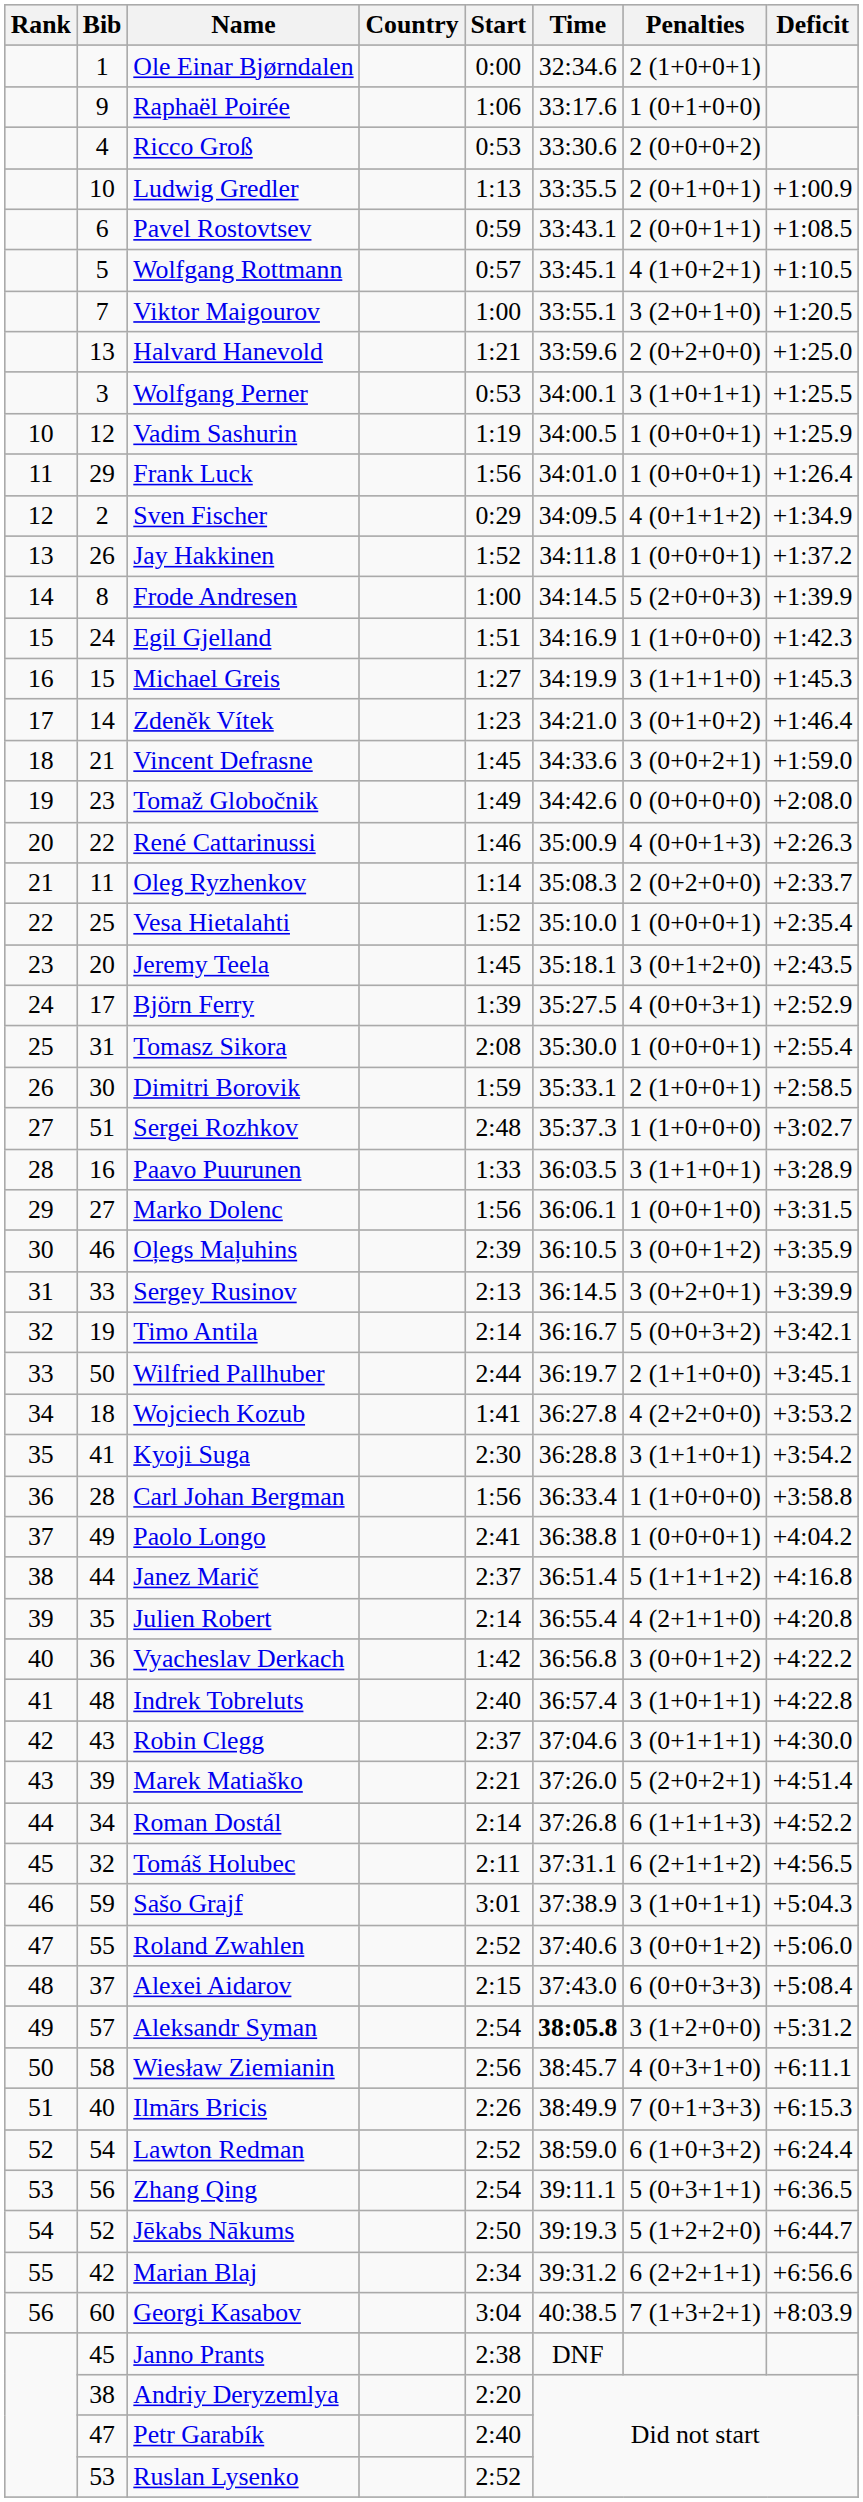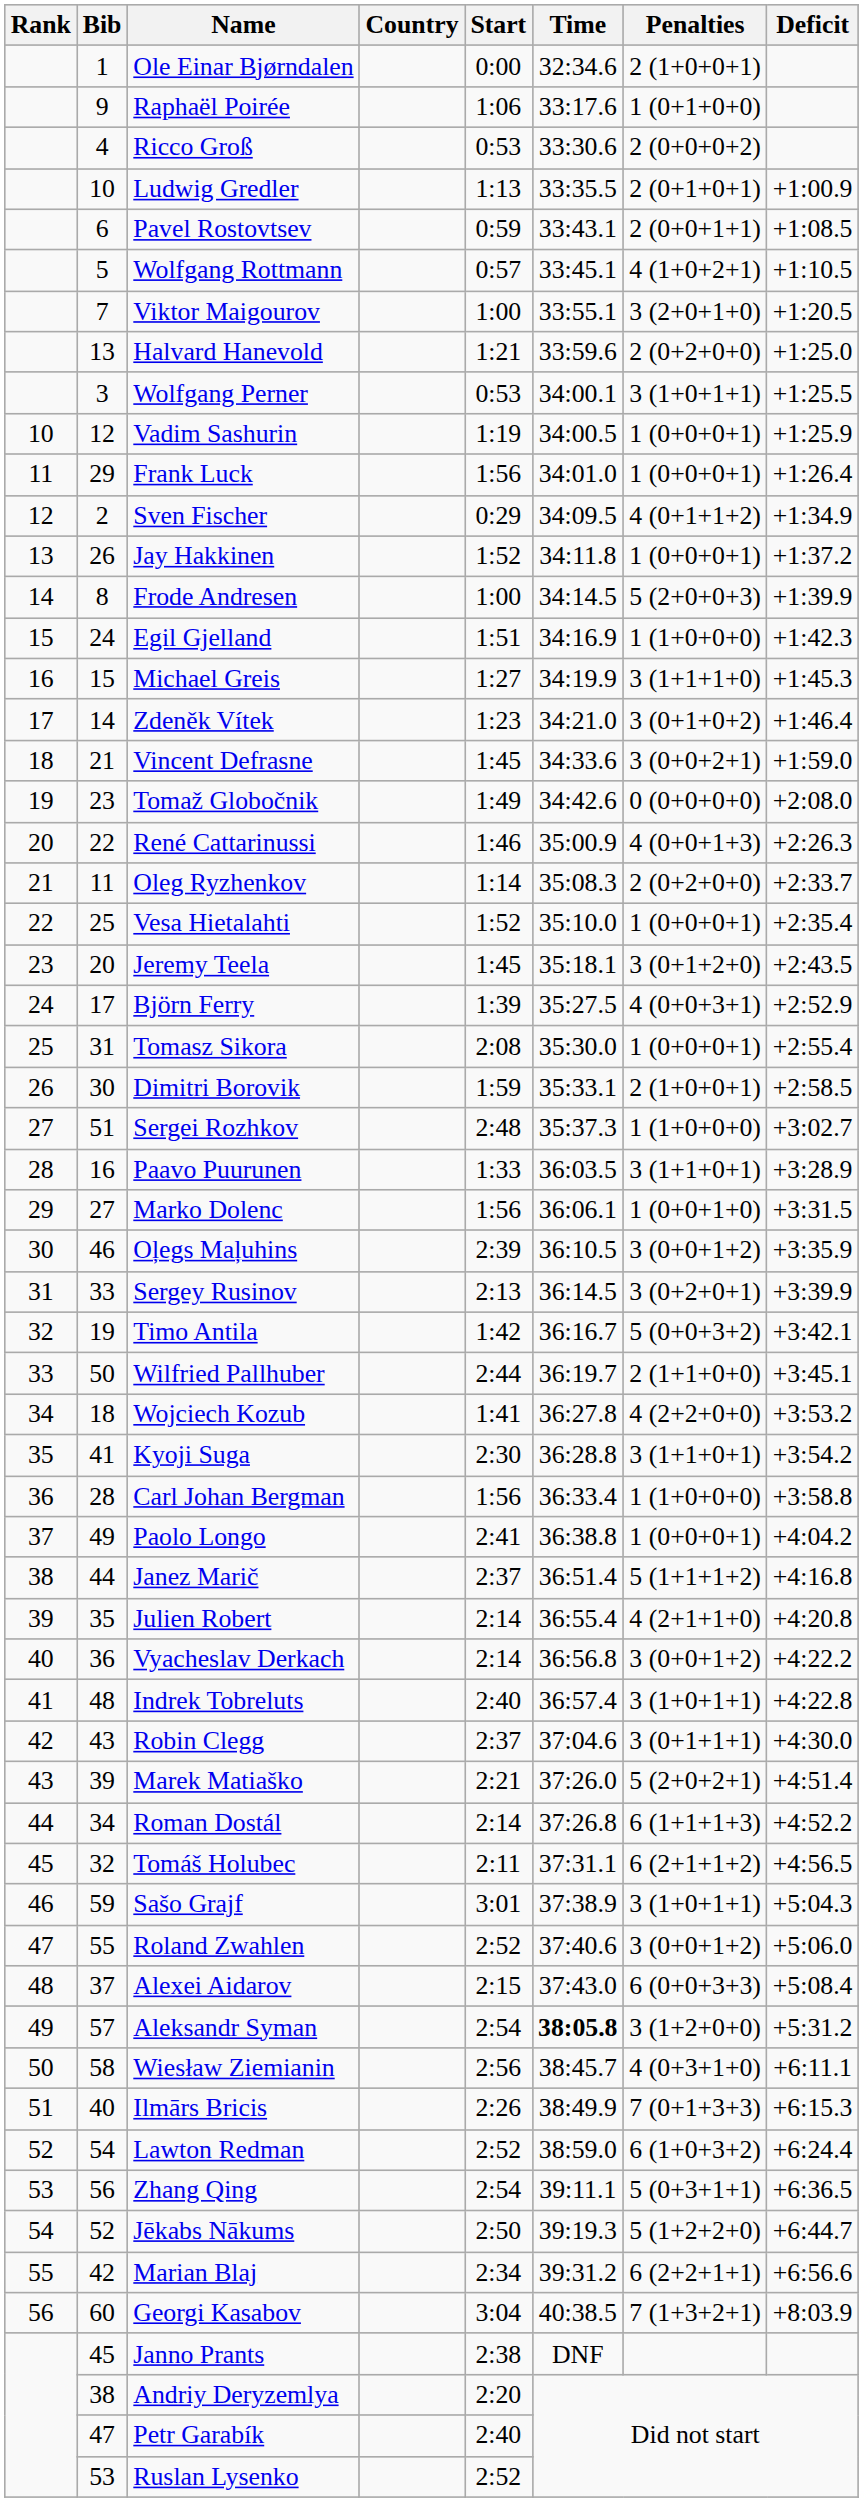(498, 1332) 2:14 -> (498, 1332) 1:42
(498, 1659) 1:42 -> (498, 1659) 2:14
